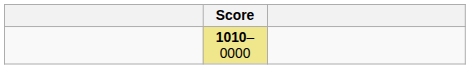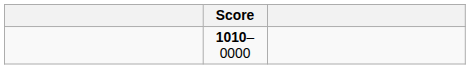(235, 45) khaki background -> (235, 45) no background
